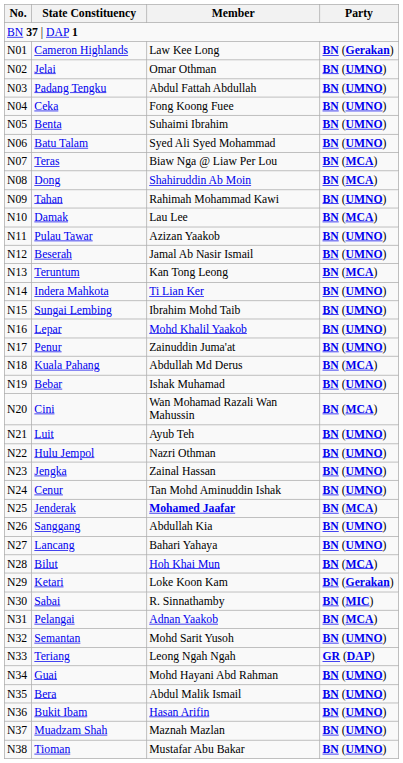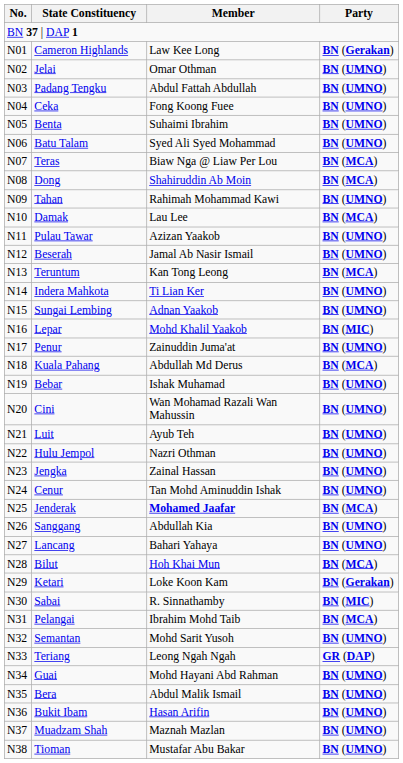(195, 310) Ibrahim Mohd Taib -> (184, 310) Adnan Yaakob
(354, 328) BN (UMNO) -> (348, 328) BN (MIC)
(350, 409) BN (MCA) -> (354, 409) BN (UMNO)
(184, 619) Adnan Yaakob -> (195, 619) Ibrahim Mohd Taib
